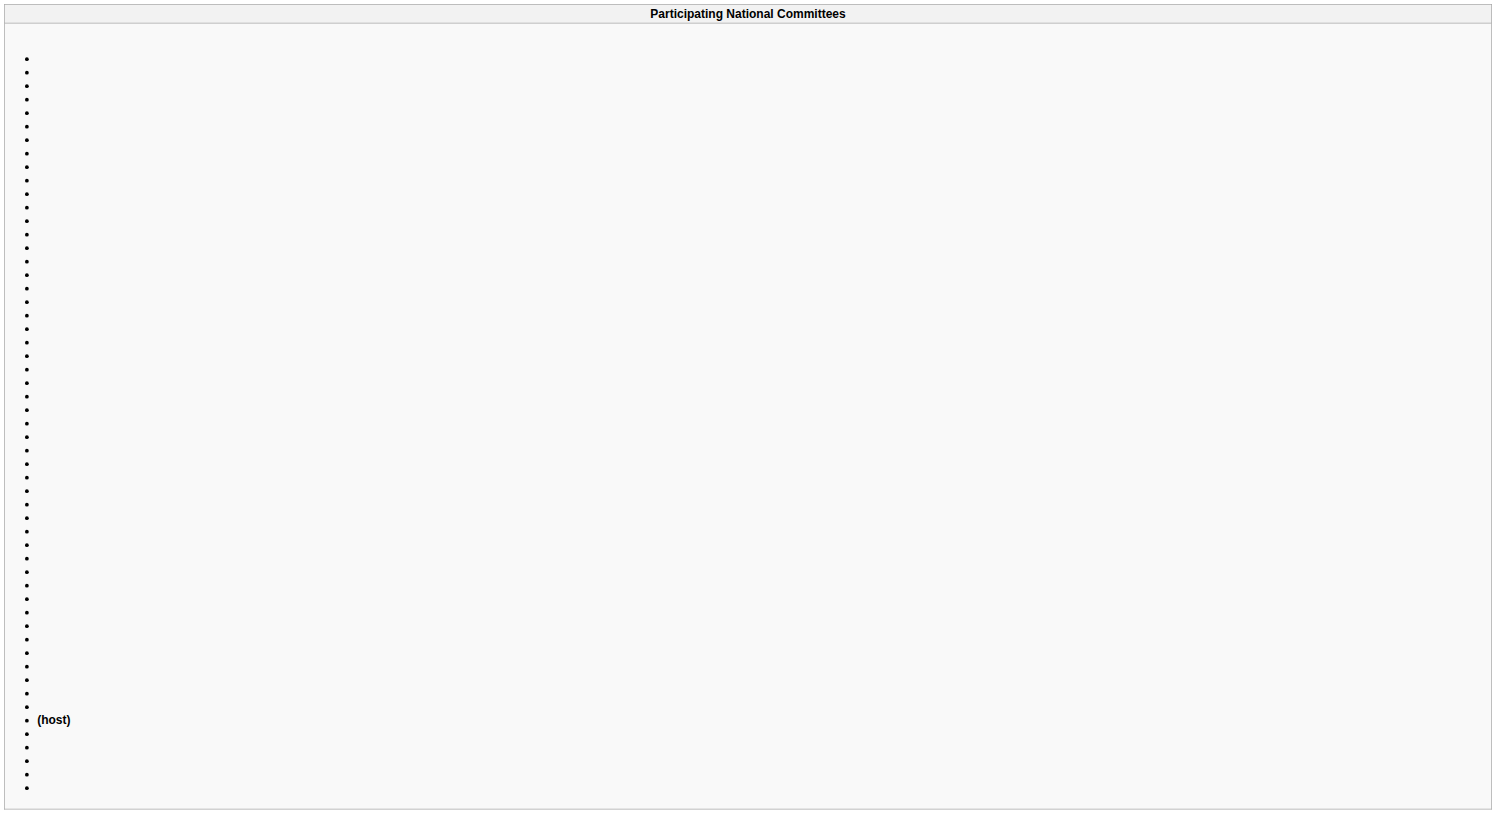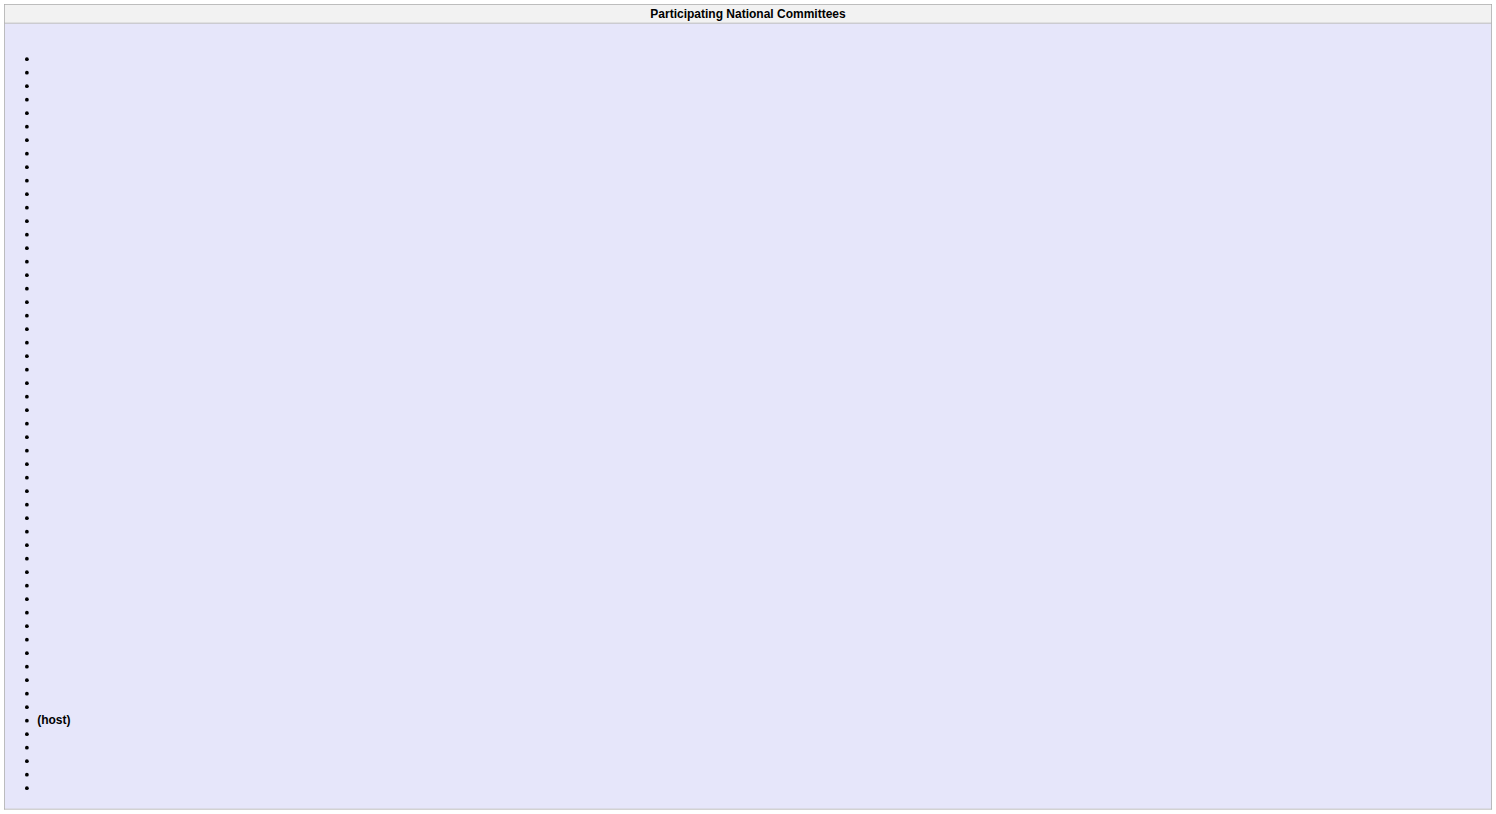(748, 423) no background -> (748, 423) lavender background
